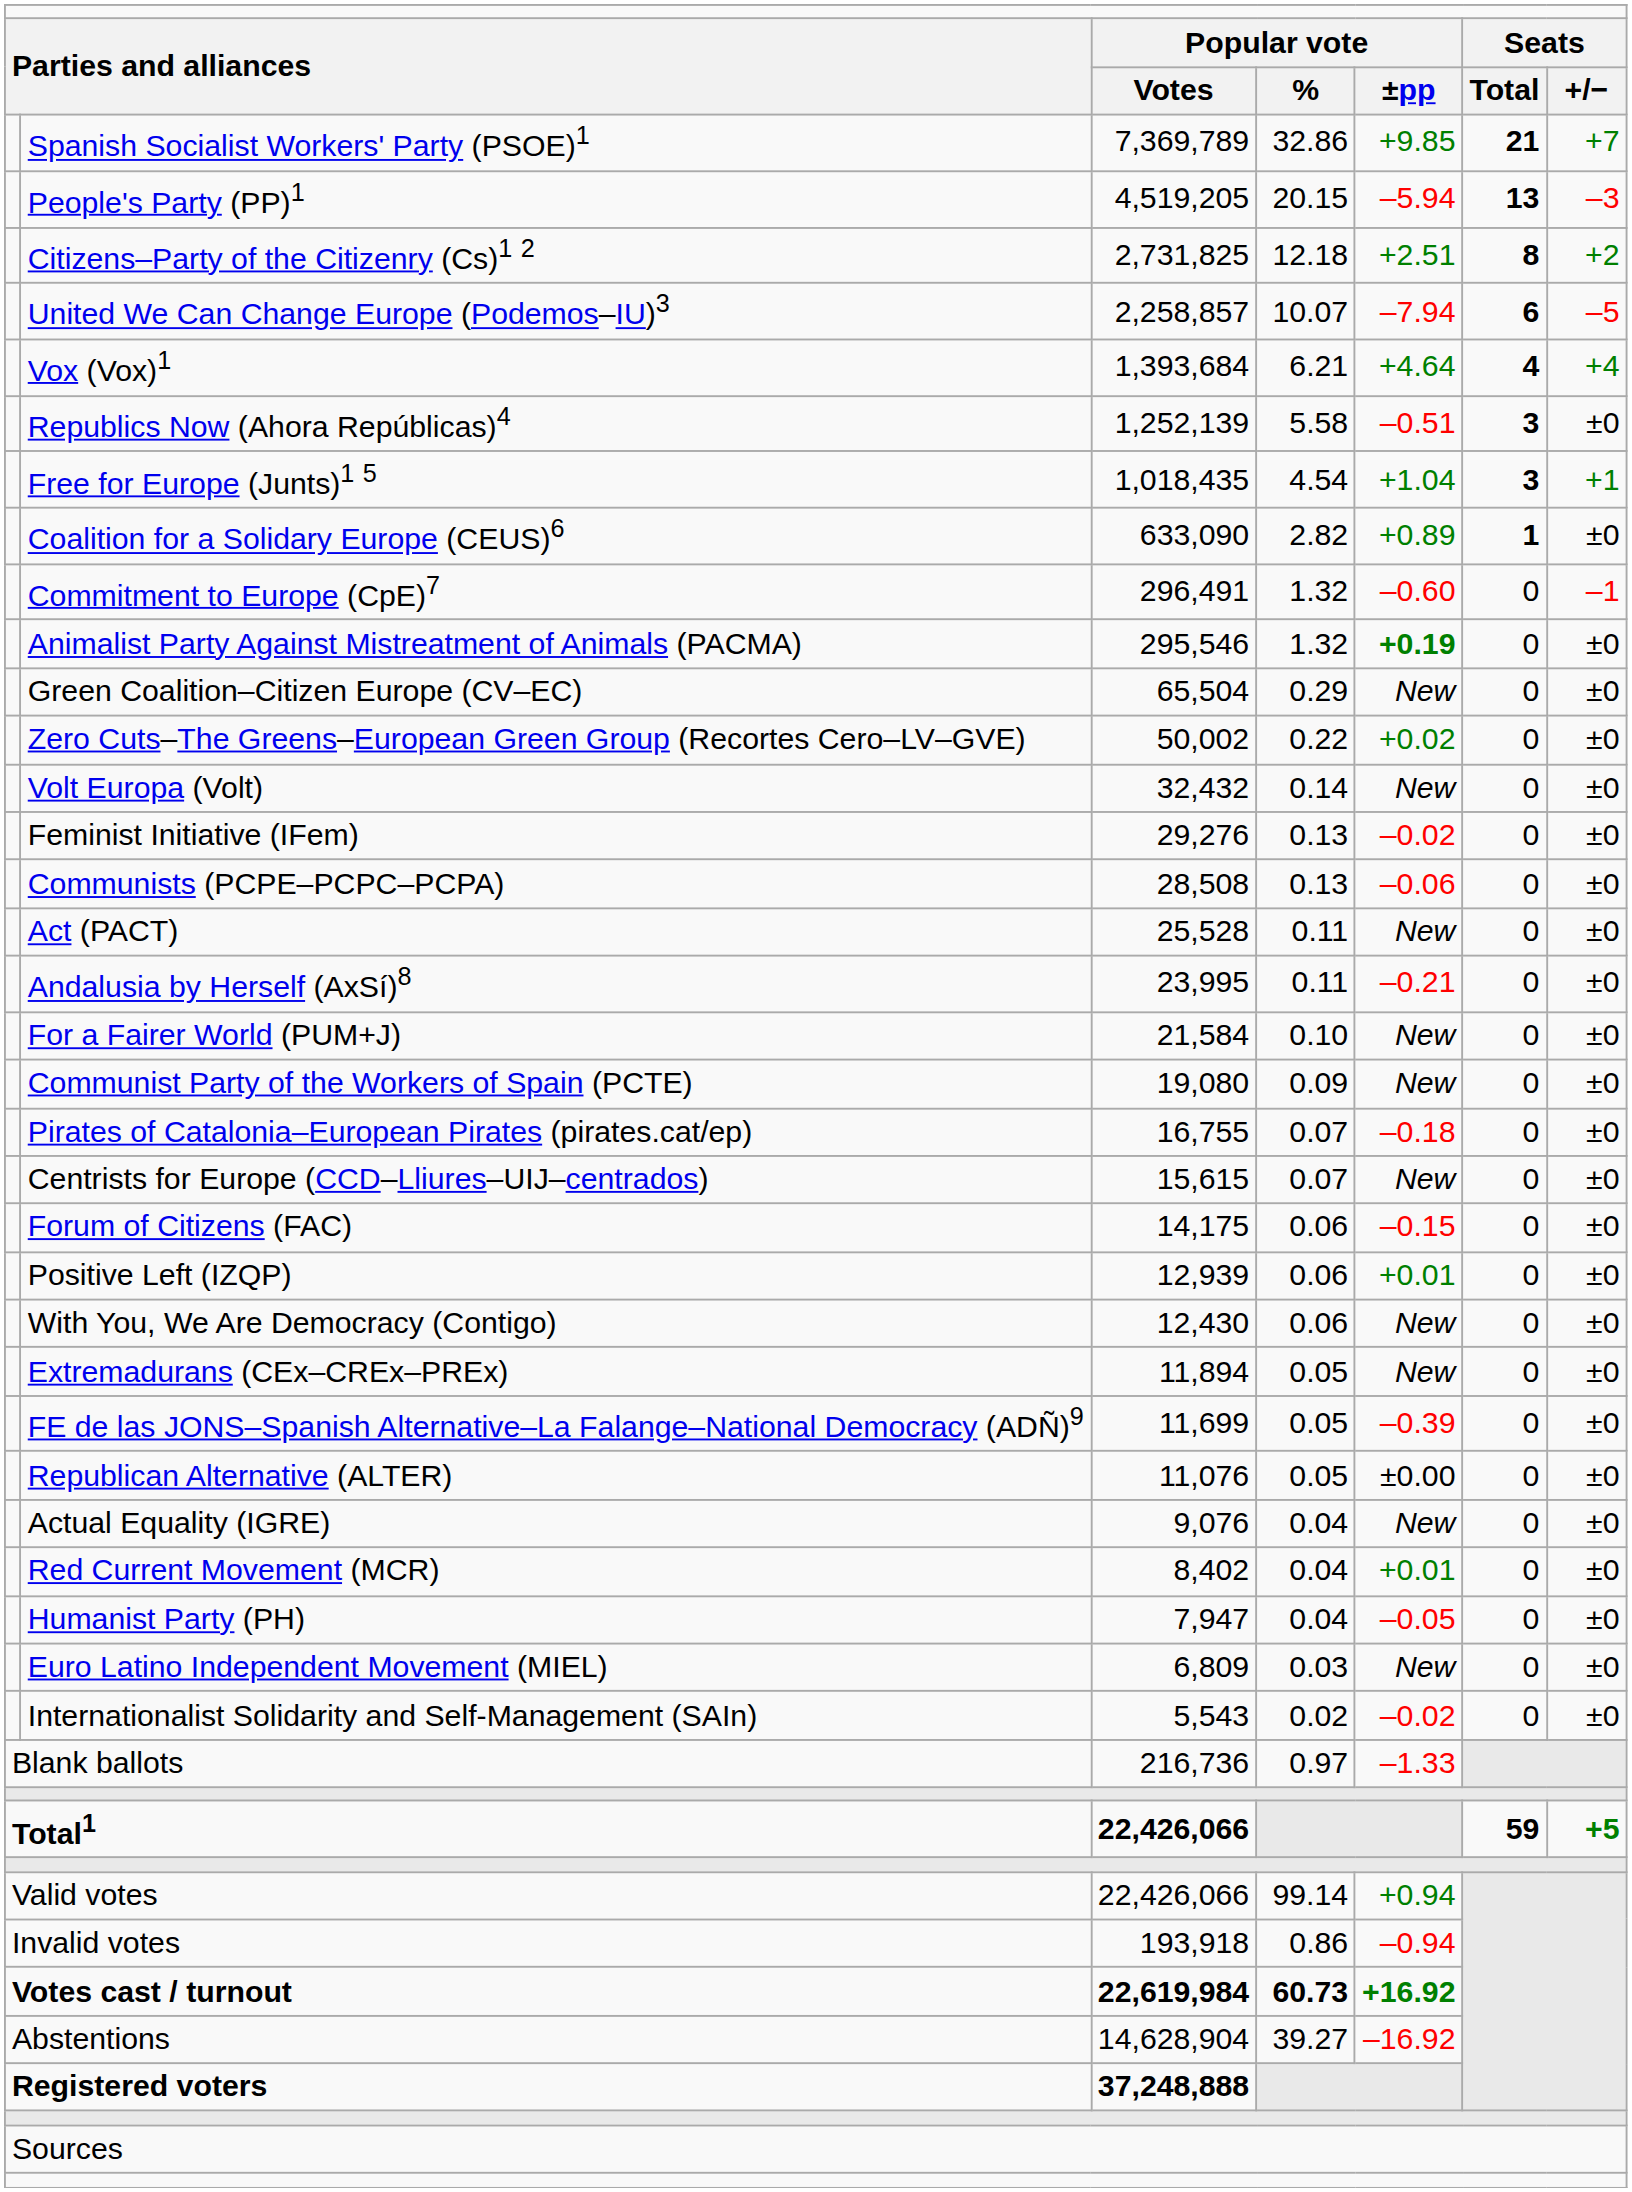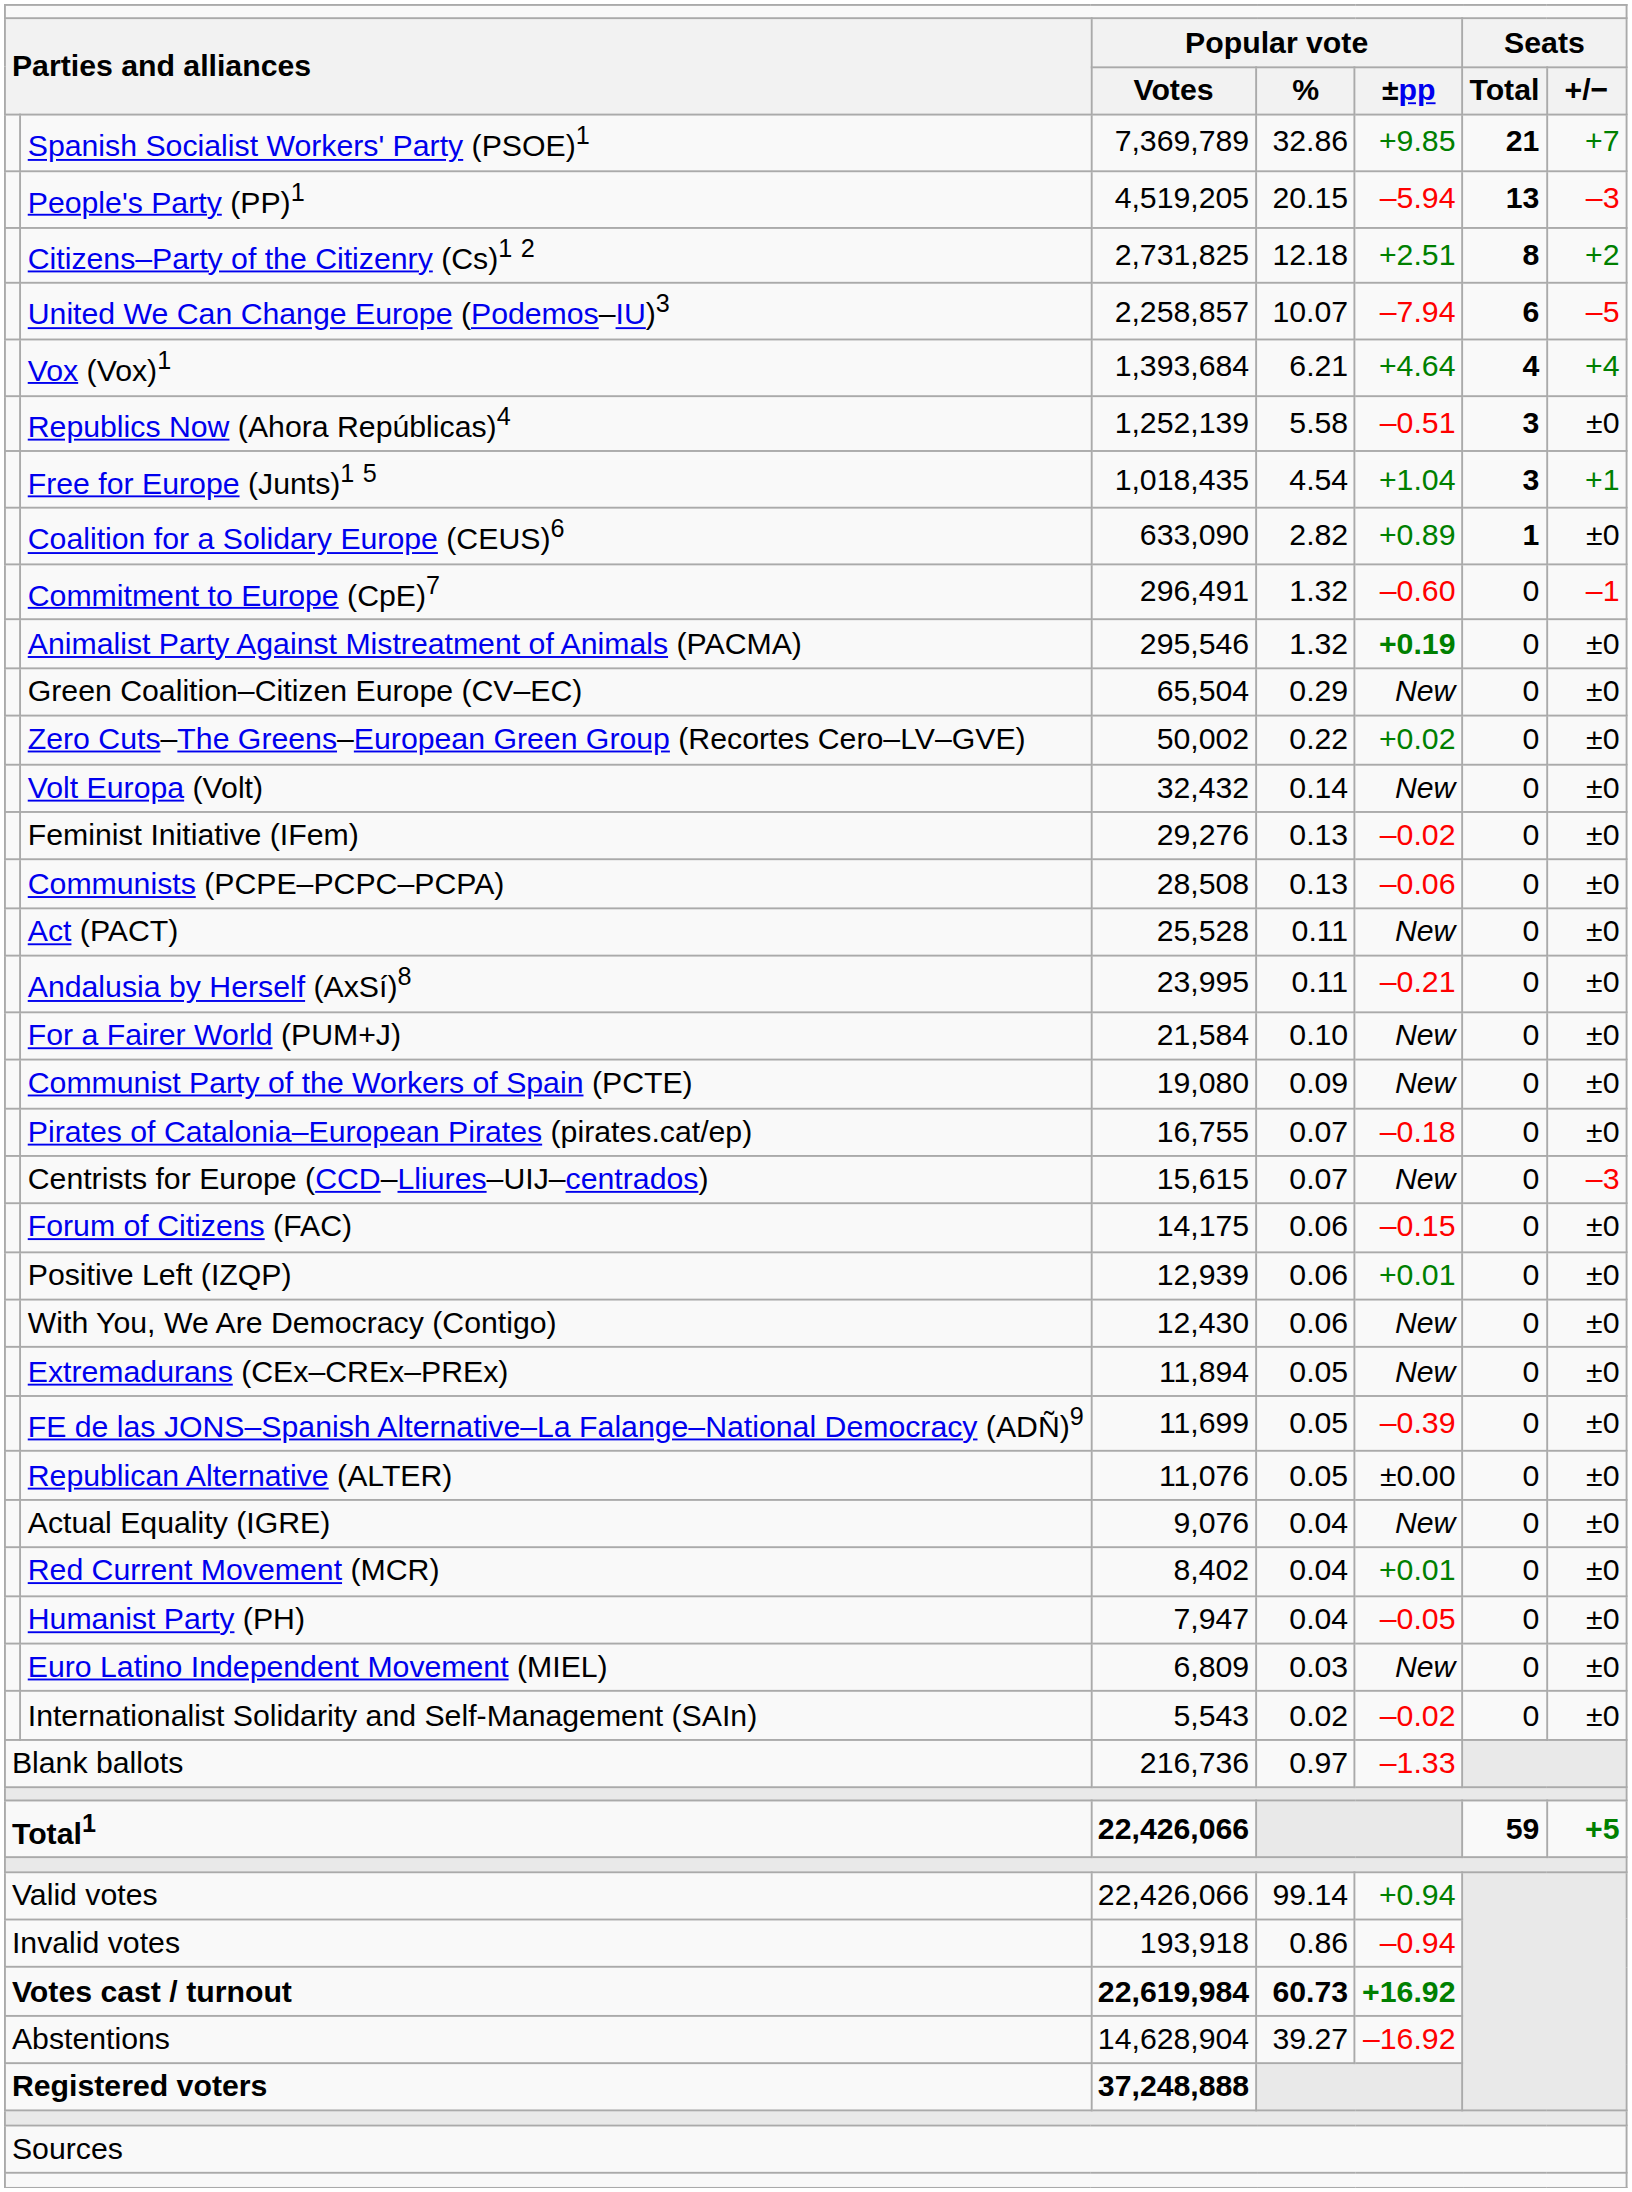(1603, 1179) ±0 -> (1603, 1179) –3
